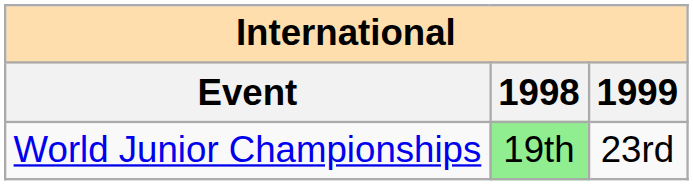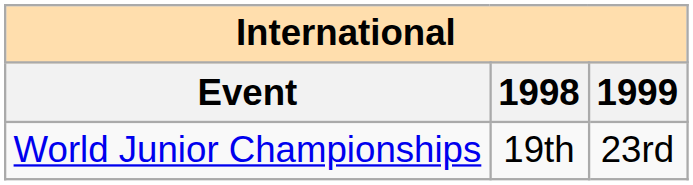(539, 149) lightgreen background -> (539, 149) no background
